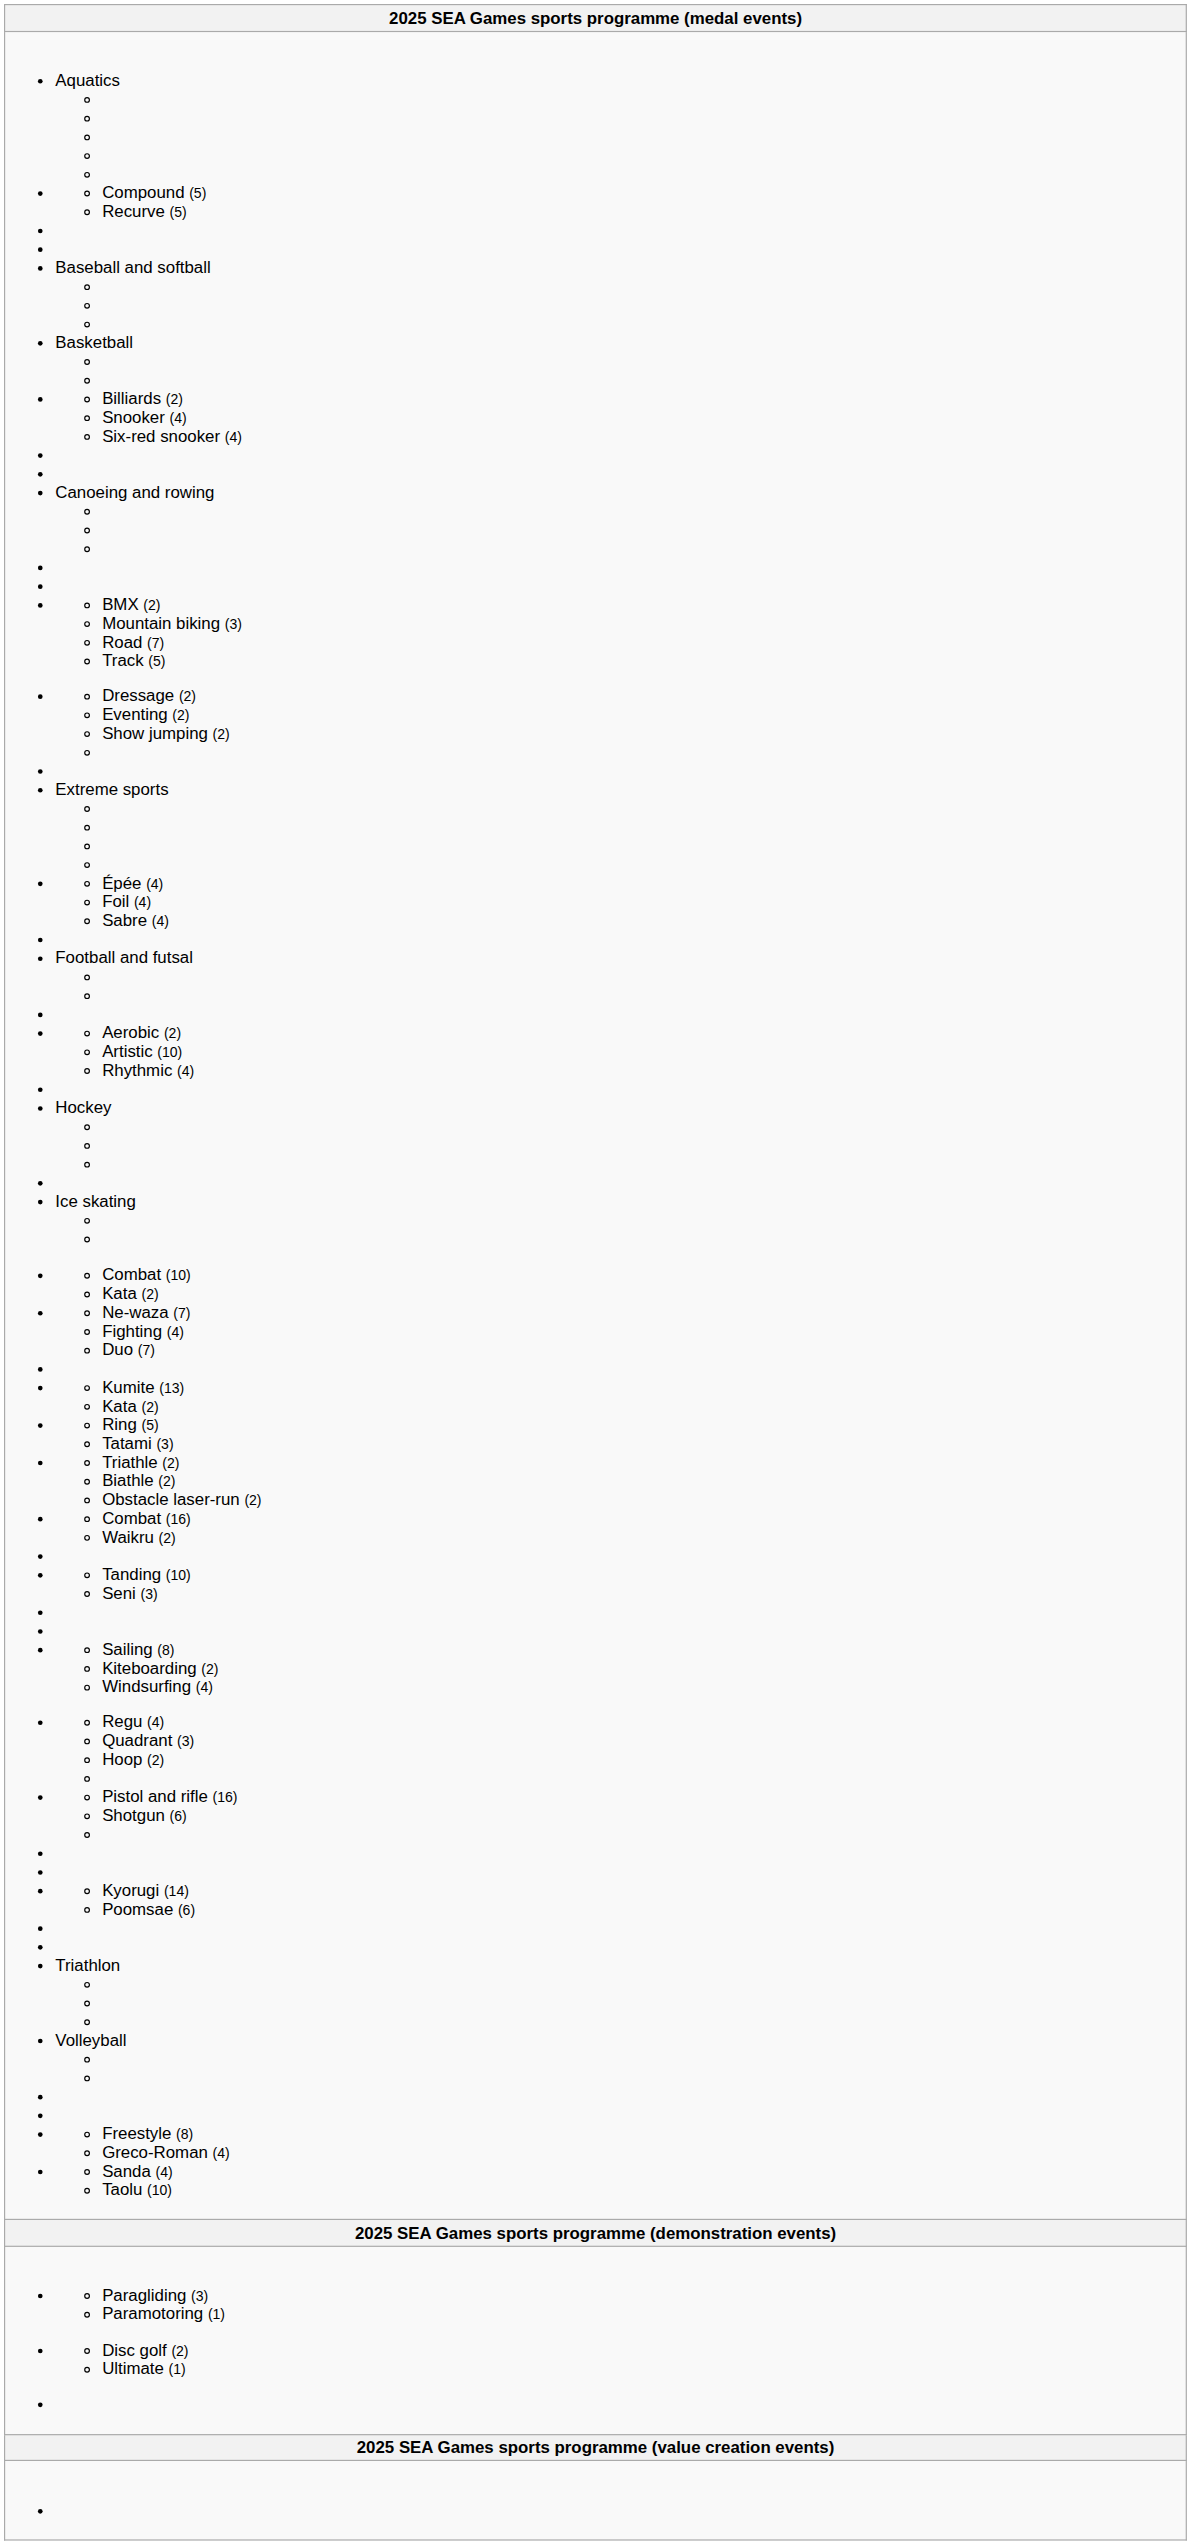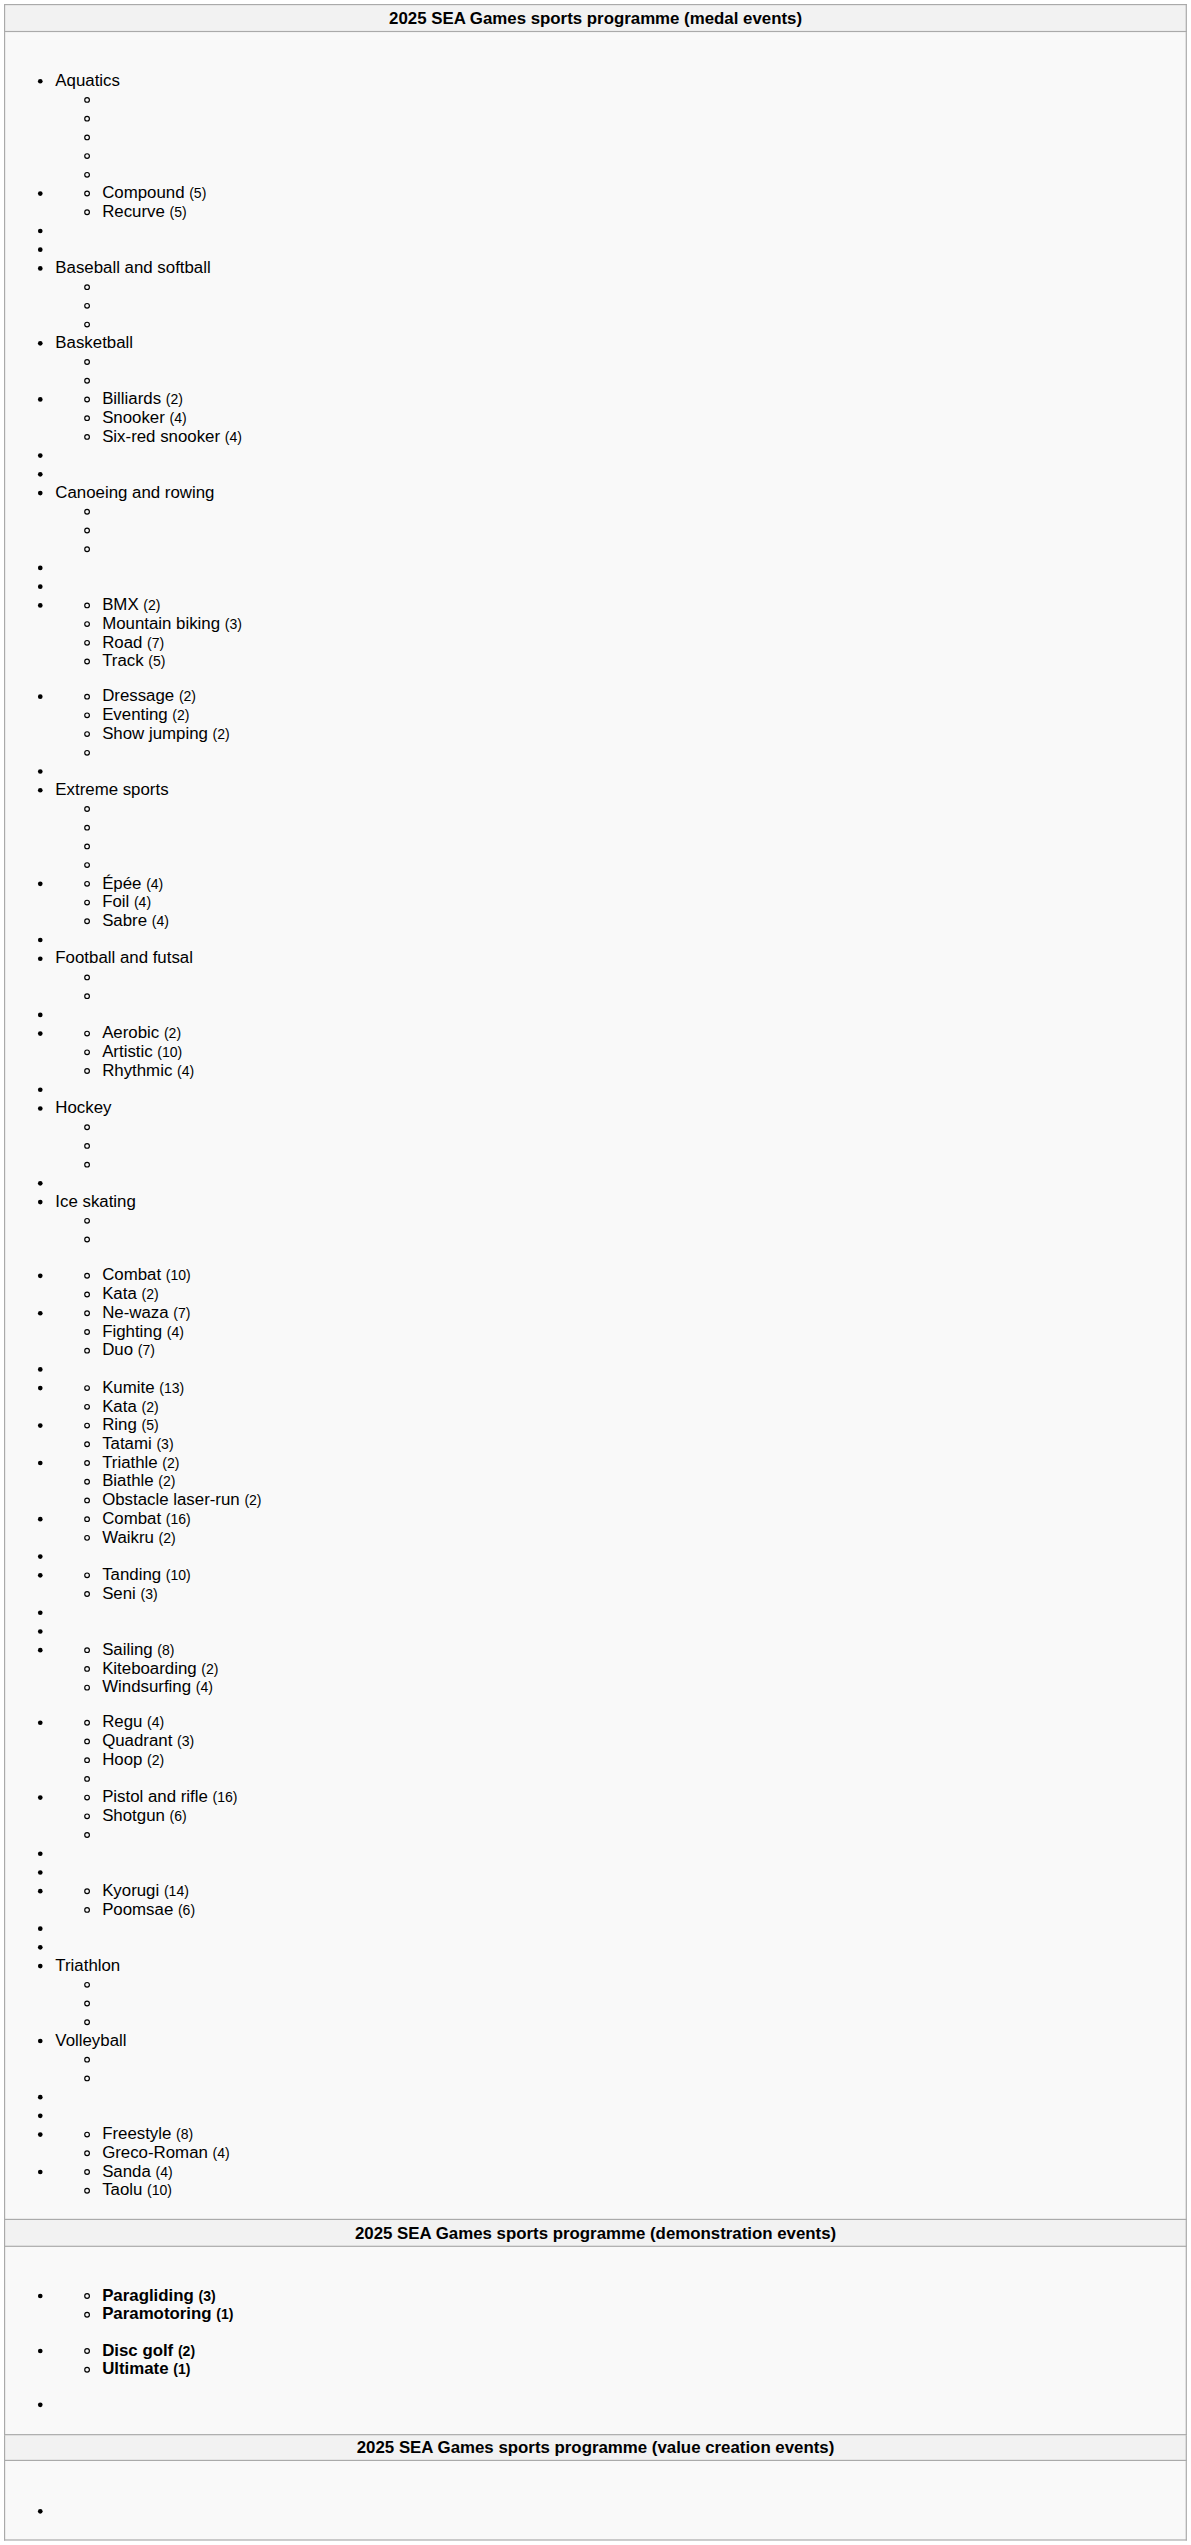(596, 2350) normal -> (596, 2350) bold
